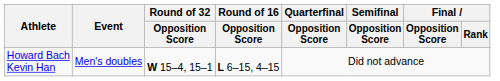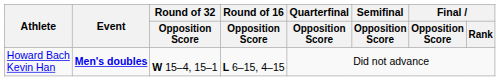(109, 62) normal -> (111, 62) bold
